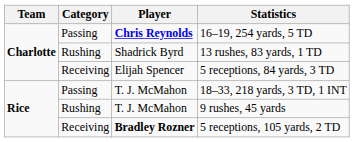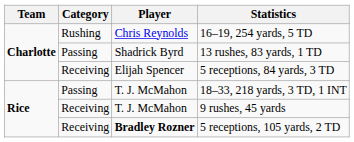(79, 33) Passing -> (81, 33) Rushing
(154, 33) bold -> (151, 33) normal
(81, 52) Rushing -> (79, 52) Passing
(81, 108) Rushing -> (85, 108) Receiving
